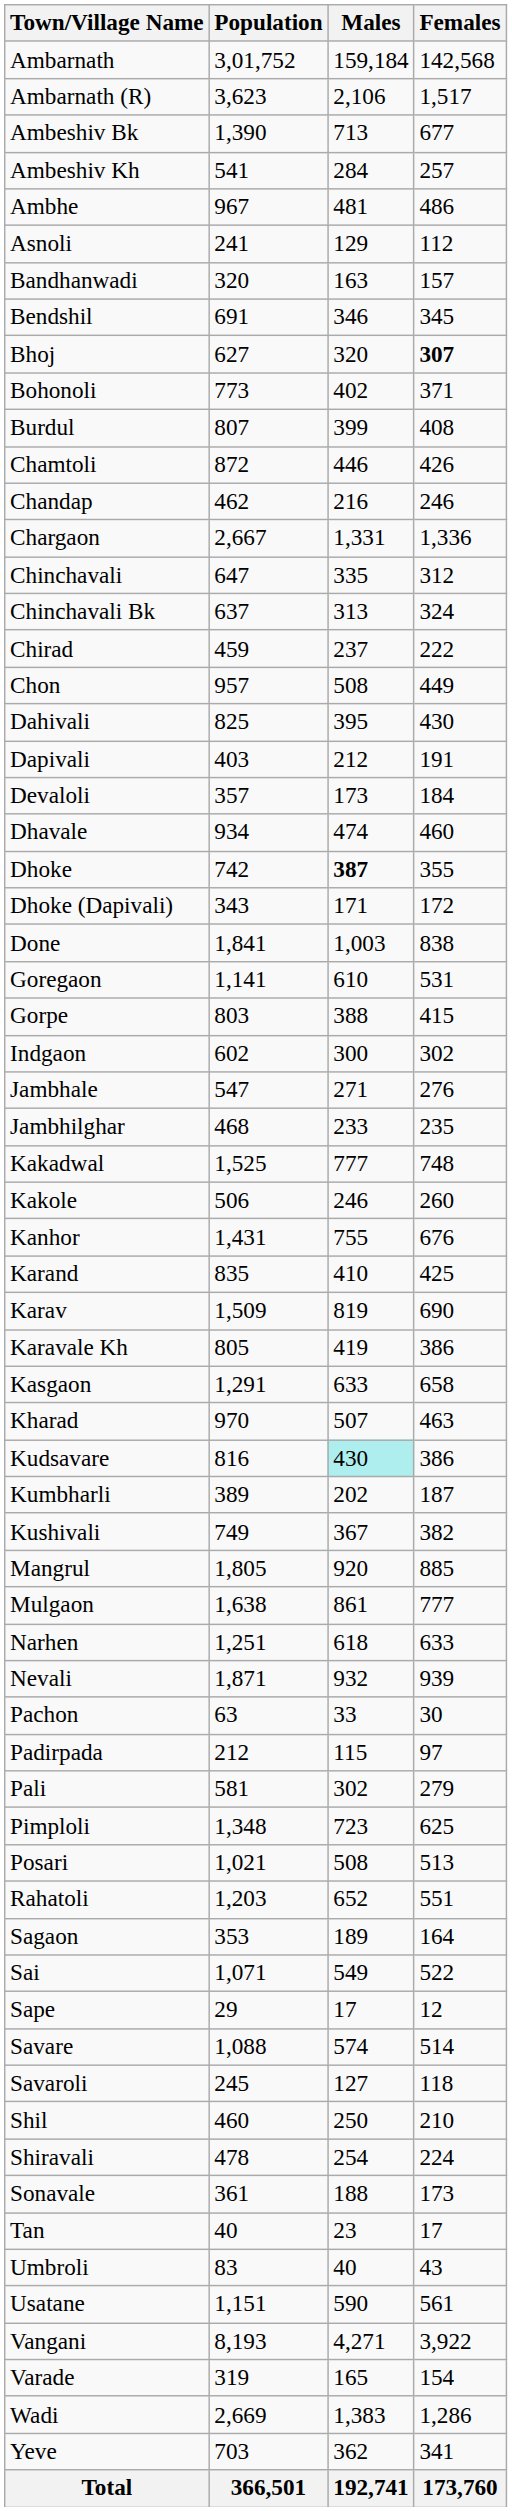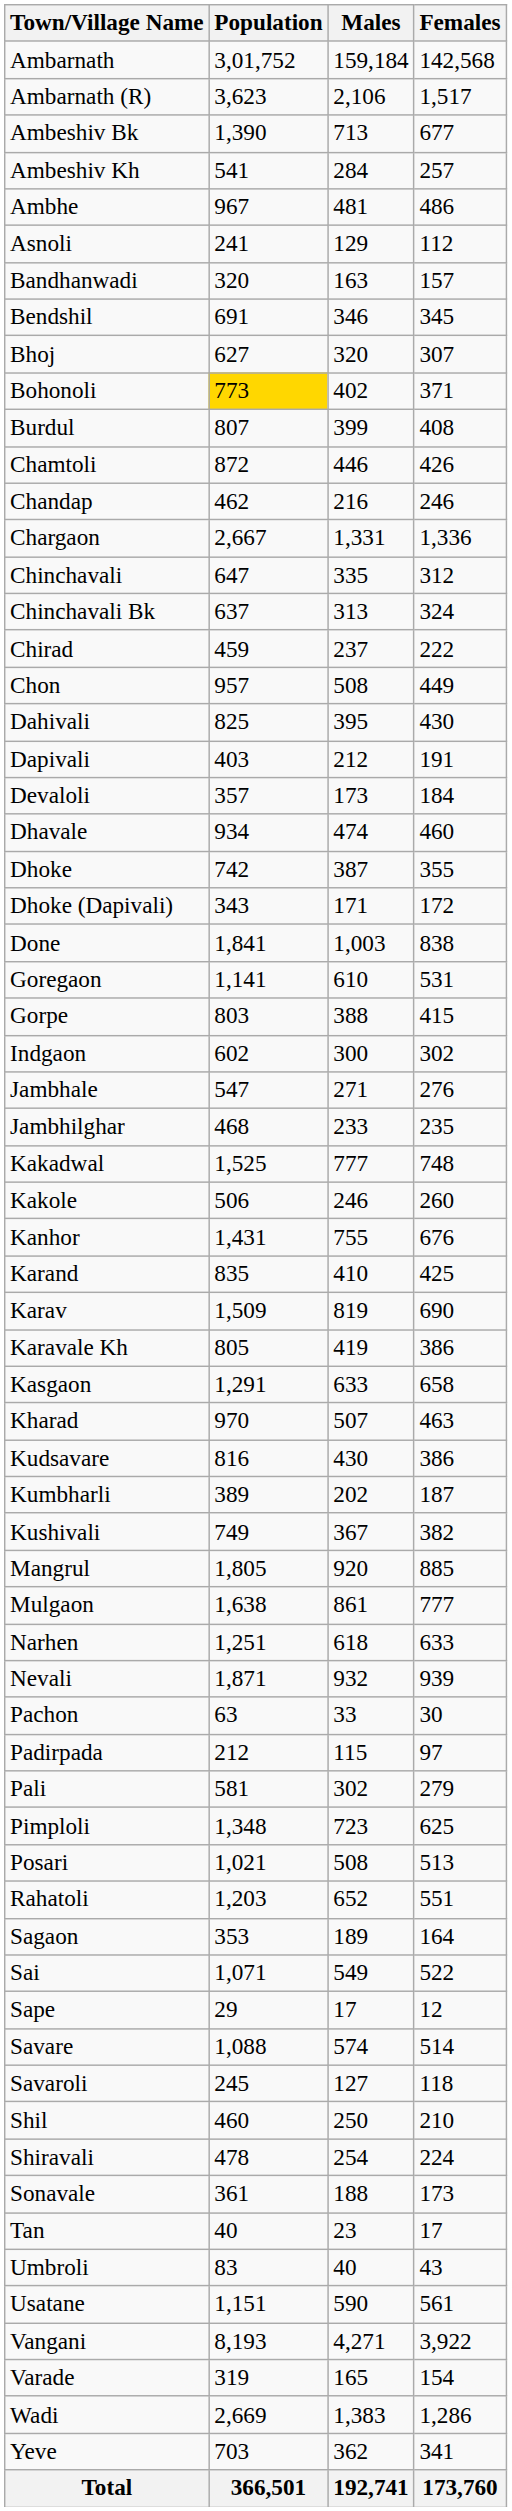(437, 354) bold -> (437, 354) normal
(232, 390) no background -> (232, 390) gold background
(351, 869) bold -> (351, 869) normal
(351, 1457) paleturquoise background -> (351, 1457) no background
